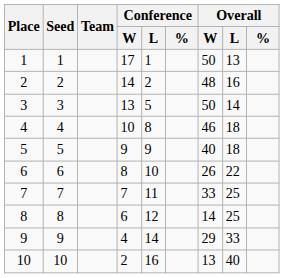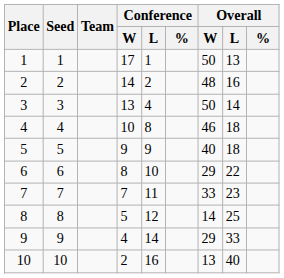(148, 104) 5 -> (148, 104) 4
(209, 171) 26 -> (209, 171) 29
(233, 194) 25 -> (233, 194) 23
(124, 216) 6 -> (124, 216) 5
